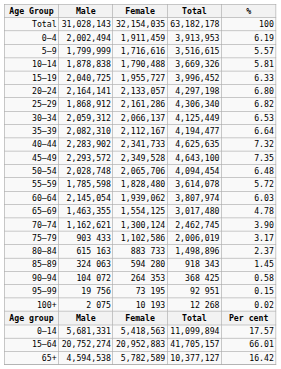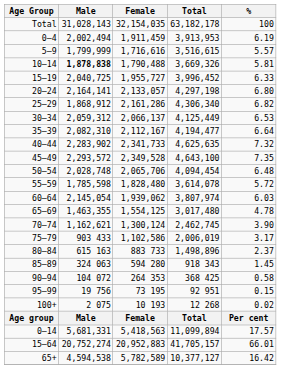(89, 64) normal -> (89, 64) bold
